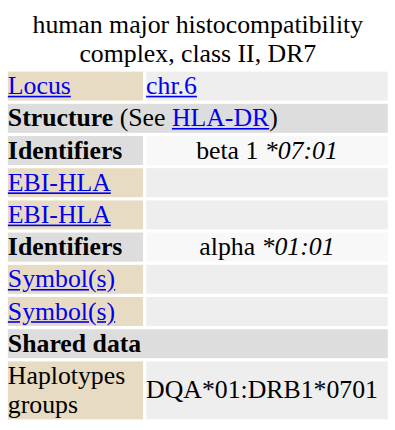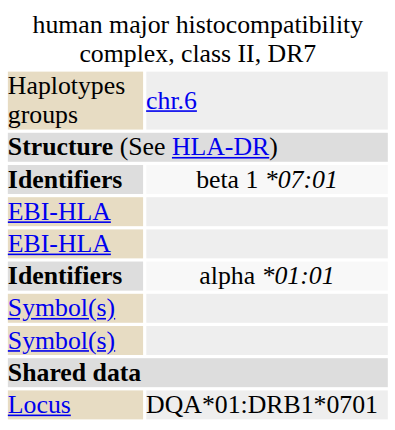(39, 85) Locus -> (67, 100) Haplotypes groups
(67, 390) Haplotypes groups -> (39, 404) Locus
